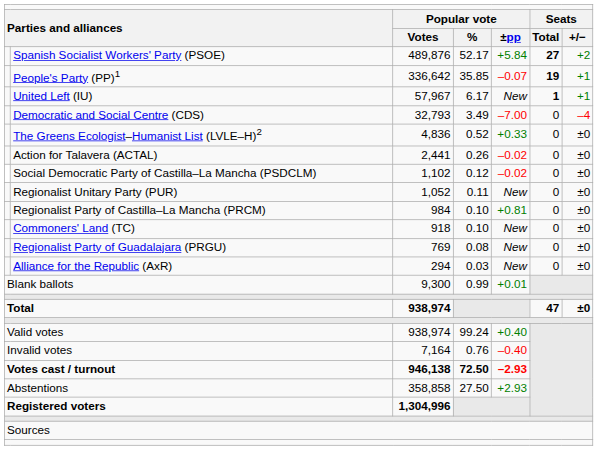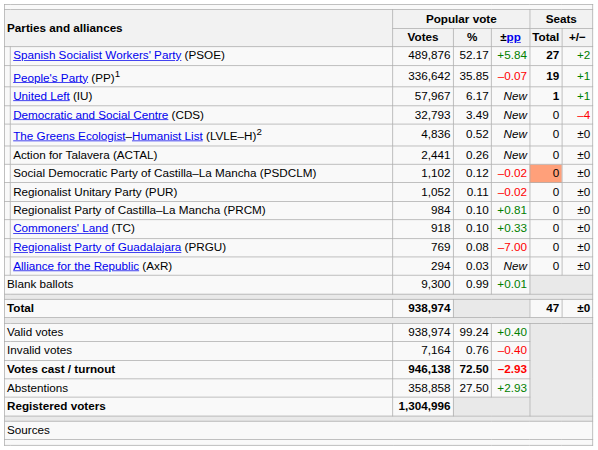(512, 114) –7.00 -> (515, 114) New
(512, 135) +0.33 -> (515, 135) New
(512, 155) –0.02 -> (515, 155) New
(556, 173) no background -> (556, 173) lightsalmon background
(515, 192) New -> (512, 192) –0.02
(515, 229) New -> (512, 229) +0.33
(515, 247) New -> (512, 247) –7.00
